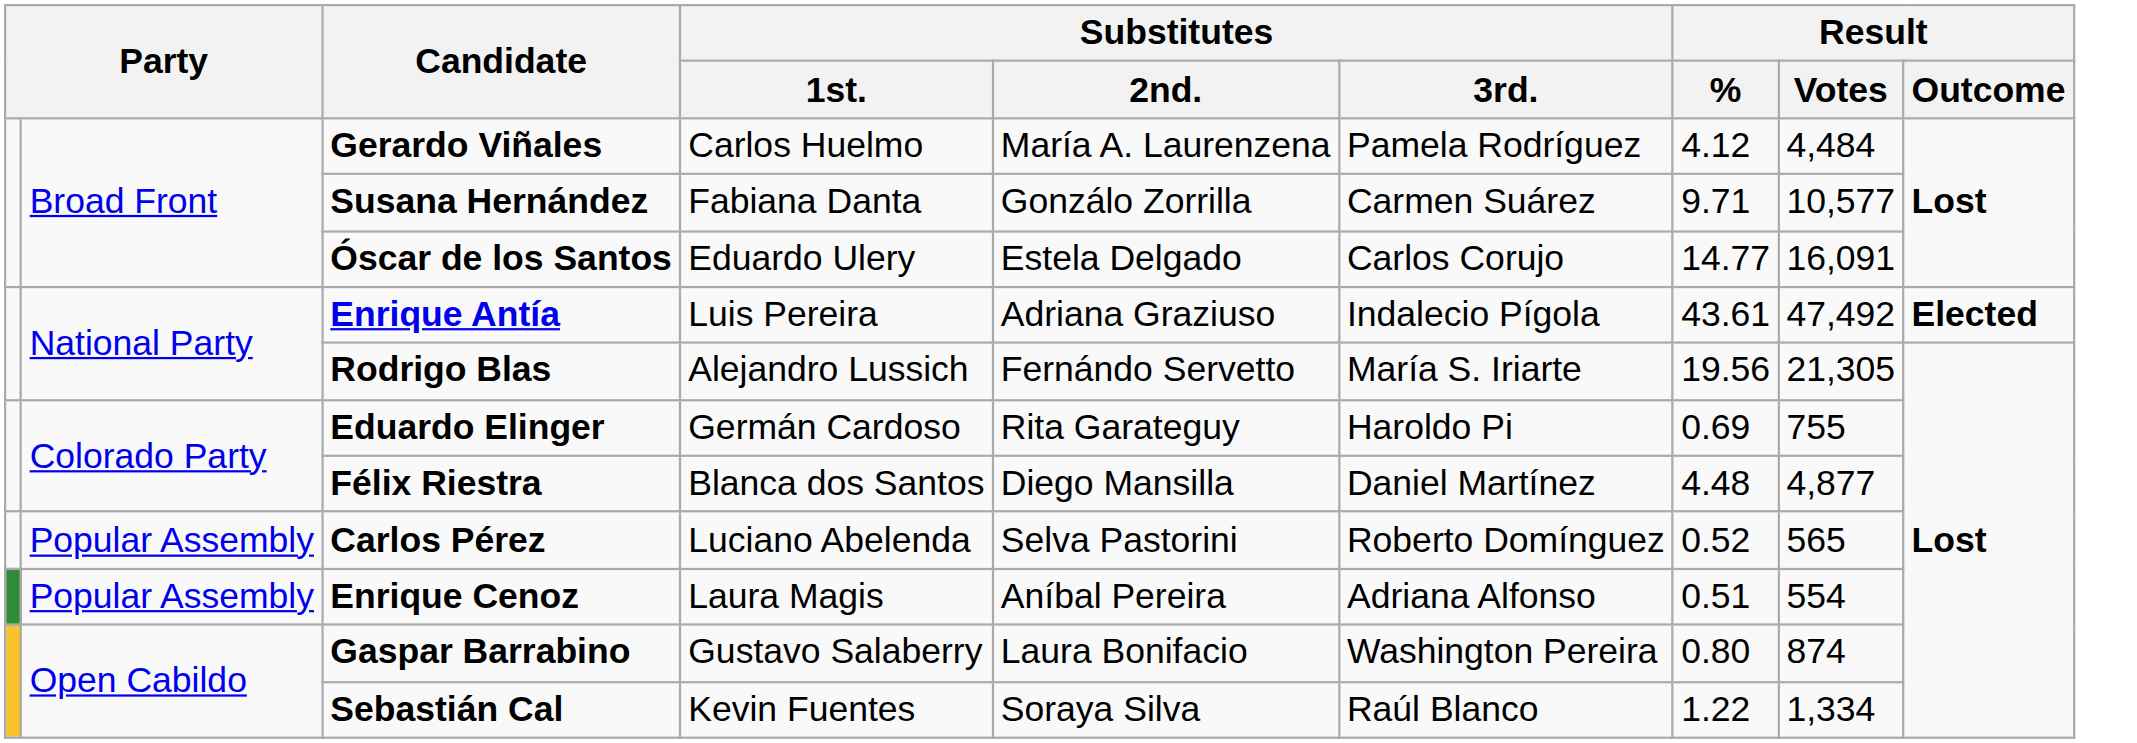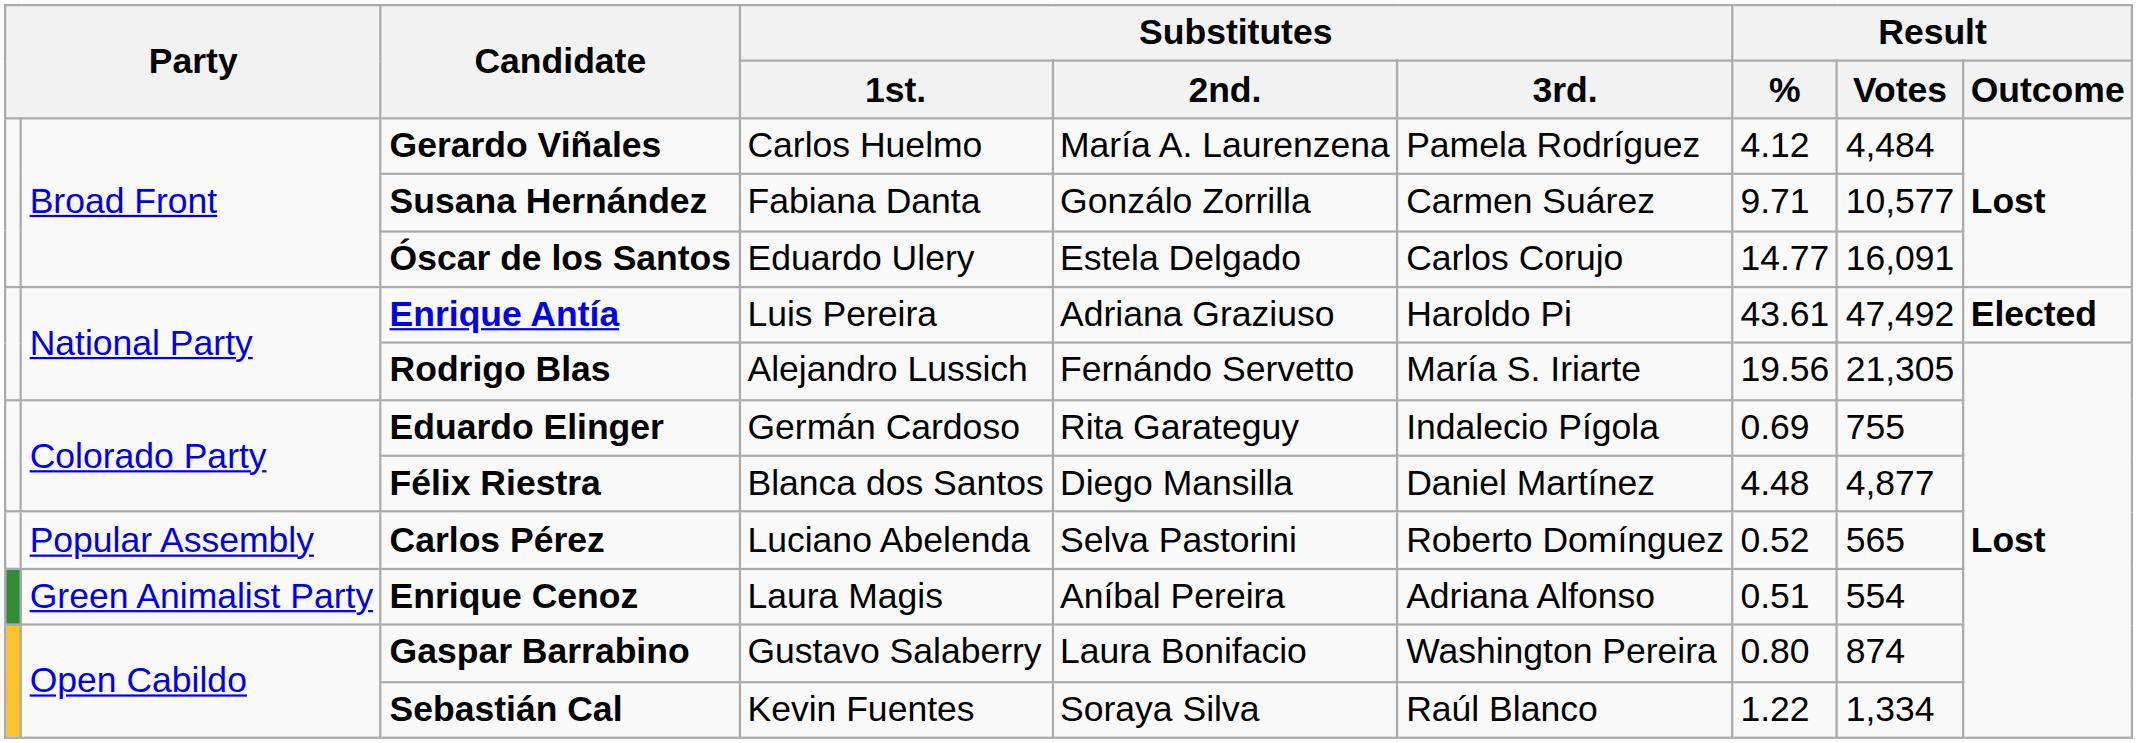(1473, 314) Indalecio Pígola -> (1489, 314) Haroldo Pi
(1430, 426) Haroldo Pi -> (1533, 426) Indalecio Pígola
(172, 595) Popular Assembly -> (201, 595) Green Animalist Party
